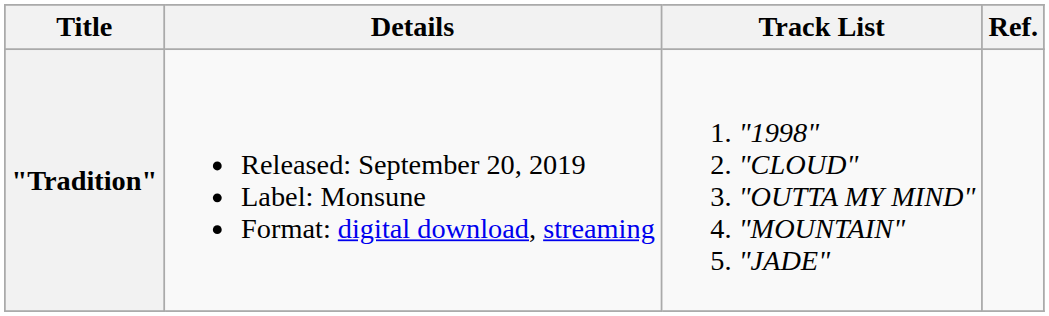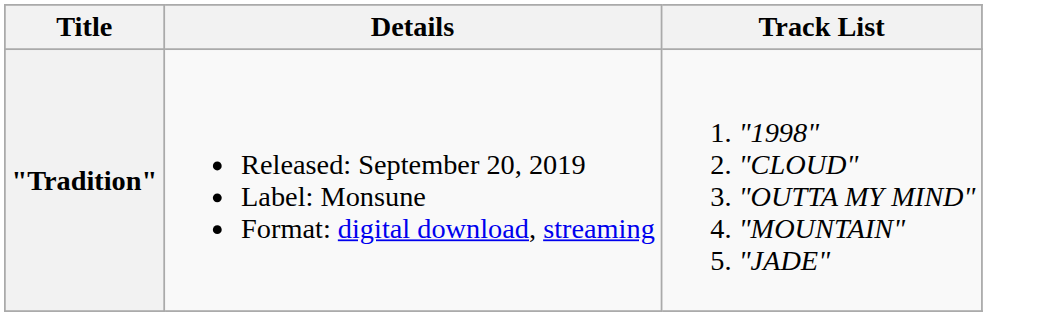- column: (1013, 26)
